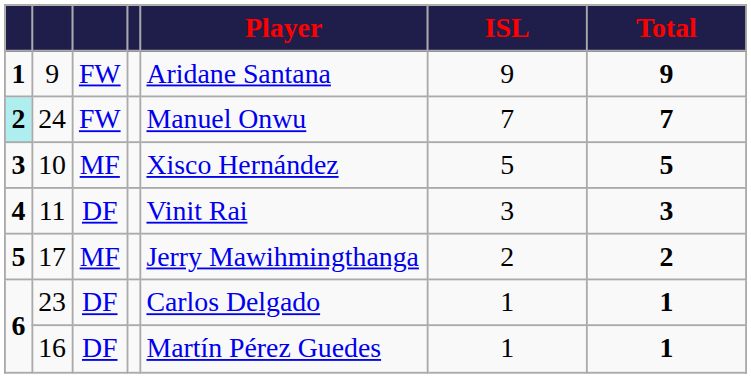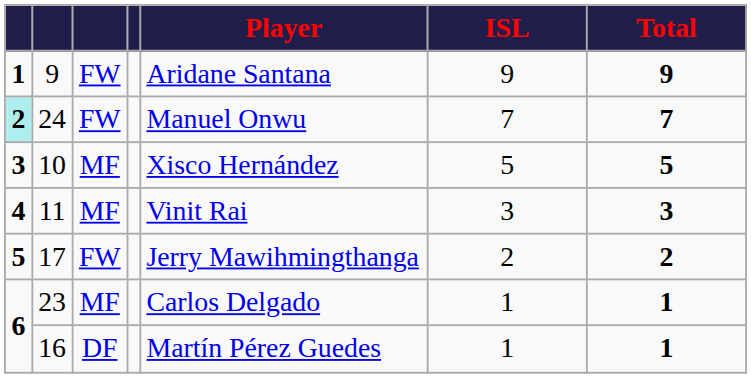(100, 211) DF -> (100, 211) MF
(100, 256) MF -> (100, 256) FW
(100, 302) DF -> (100, 302) MF
